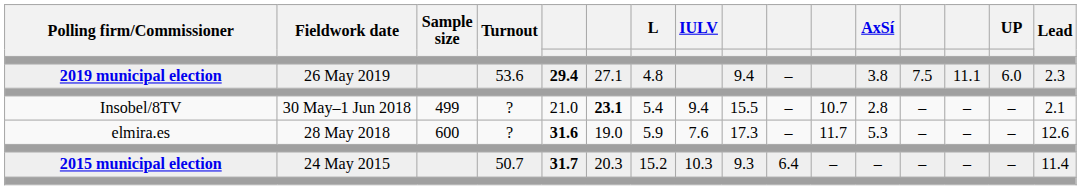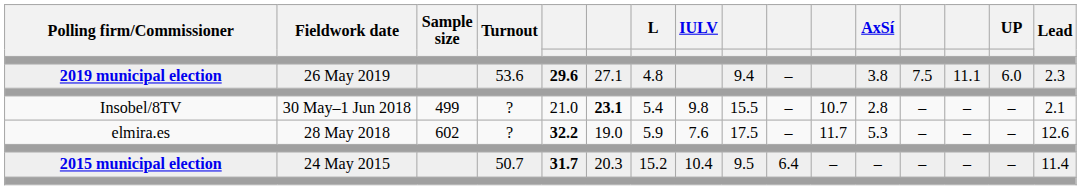(564, 76) 29.4 -> (564, 76) 29.6
(699, 108) 9.4 -> (699, 108) 9.8
(447, 132) 600 -> (447, 132) 602
(564, 132) 31.6 -> (564, 132) 32.2
(744, 132) 17.3 -> (744, 132) 17.5
(699, 164) 10.3 -> (699, 164) 10.4
(744, 164) 9.3 -> (744, 164) 9.5
